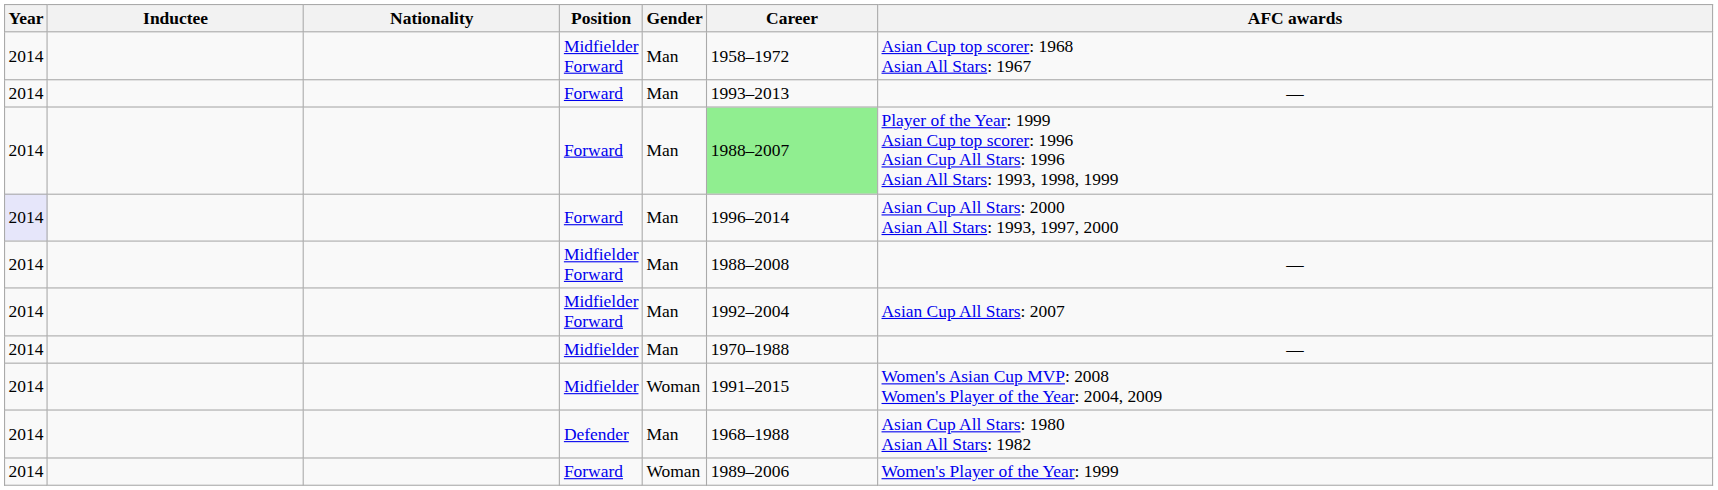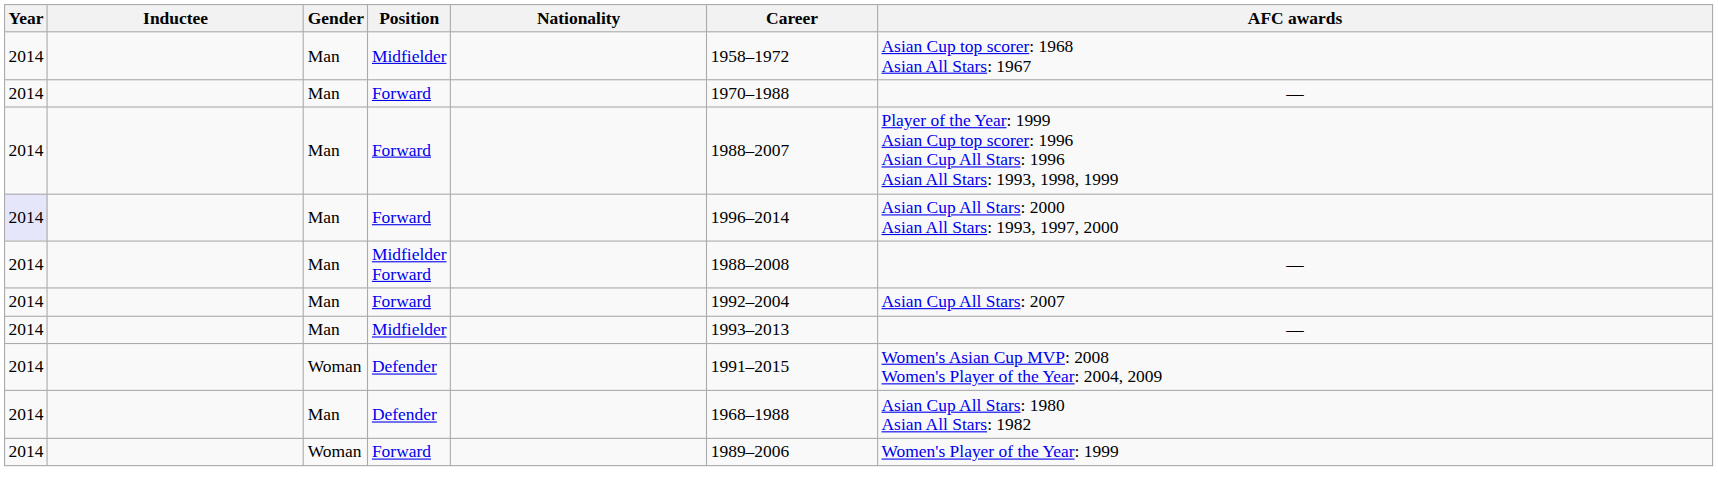columns swapped: (432, 18) <-> (675, 18)
(601, 55) Midfielder Forward -> (409, 55) Midfielder
(750, 93) 1993–2013 -> (750, 93) 1970–1988
(750, 150) lightgreen background -> (750, 150) no background
(601, 311) Midfielder Forward -> (401, 302) Forward
(750, 349) 1970–1988 -> (750, 329) 1993–2013
(601, 386) Midfielder -> (404, 367) Defender
